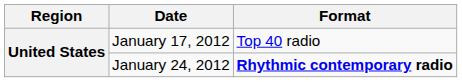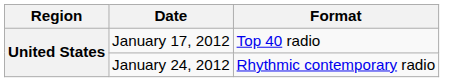(345, 64) bold -> (336, 64) normal
